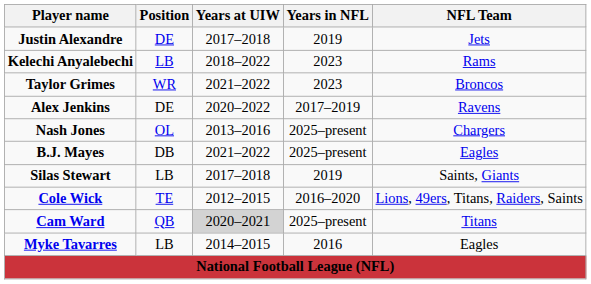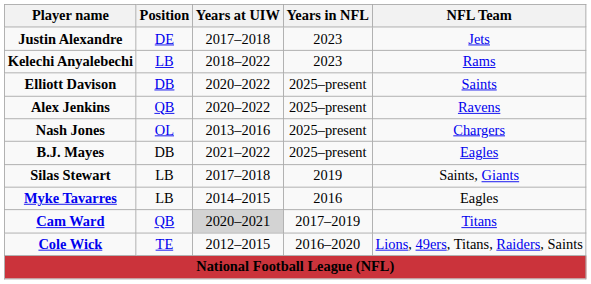(328, 38) 2019 -> (328, 38) 2023
+ row: (70, 84)
- row: (70, 84)
(164, 107) DE -> (164, 107) QB
(328, 107) 2017–2019 -> (328, 107) 2025–present
rows swapped: (70, 244) <-> (70, 198)
(328, 221) 2025–present -> (328, 221) 2017–2019
